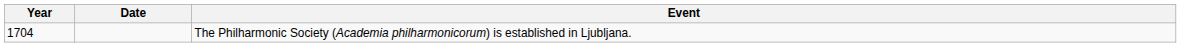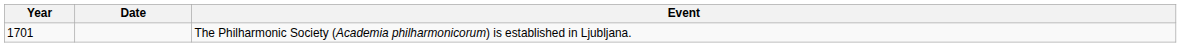(20, 32) 1704 -> (20, 32) 1701
